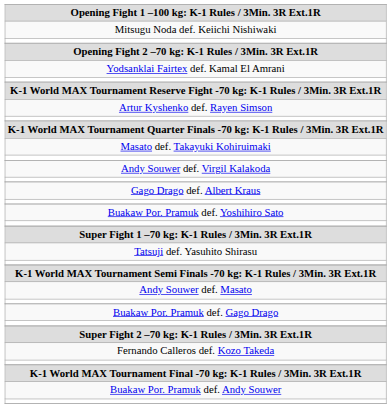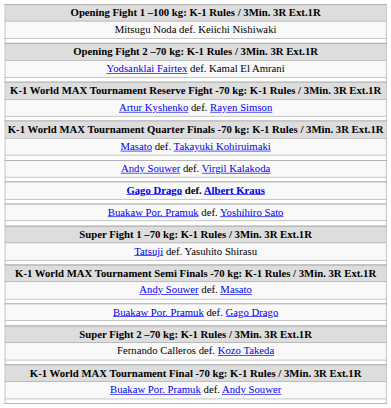(196, 190) normal -> (196, 190) bold
